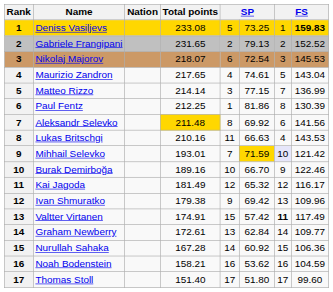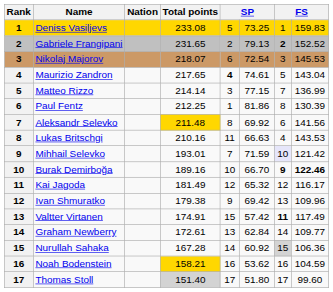(310, 28) bold -> (310, 28) normal
(283, 43) normal -> (283, 43) bold
(230, 75) normal -> (230, 75) bold
(257, 153) gold background -> (257, 153) no background
(283, 169) normal -> (283, 169) bold
(310, 169) normal -> (310, 169) bold
(283, 248) no background -> (283, 248) lightgrey background
(190, 264) no background -> (190, 264) gold background
(190, 279) no background -> (190, 279) lightgrey background
